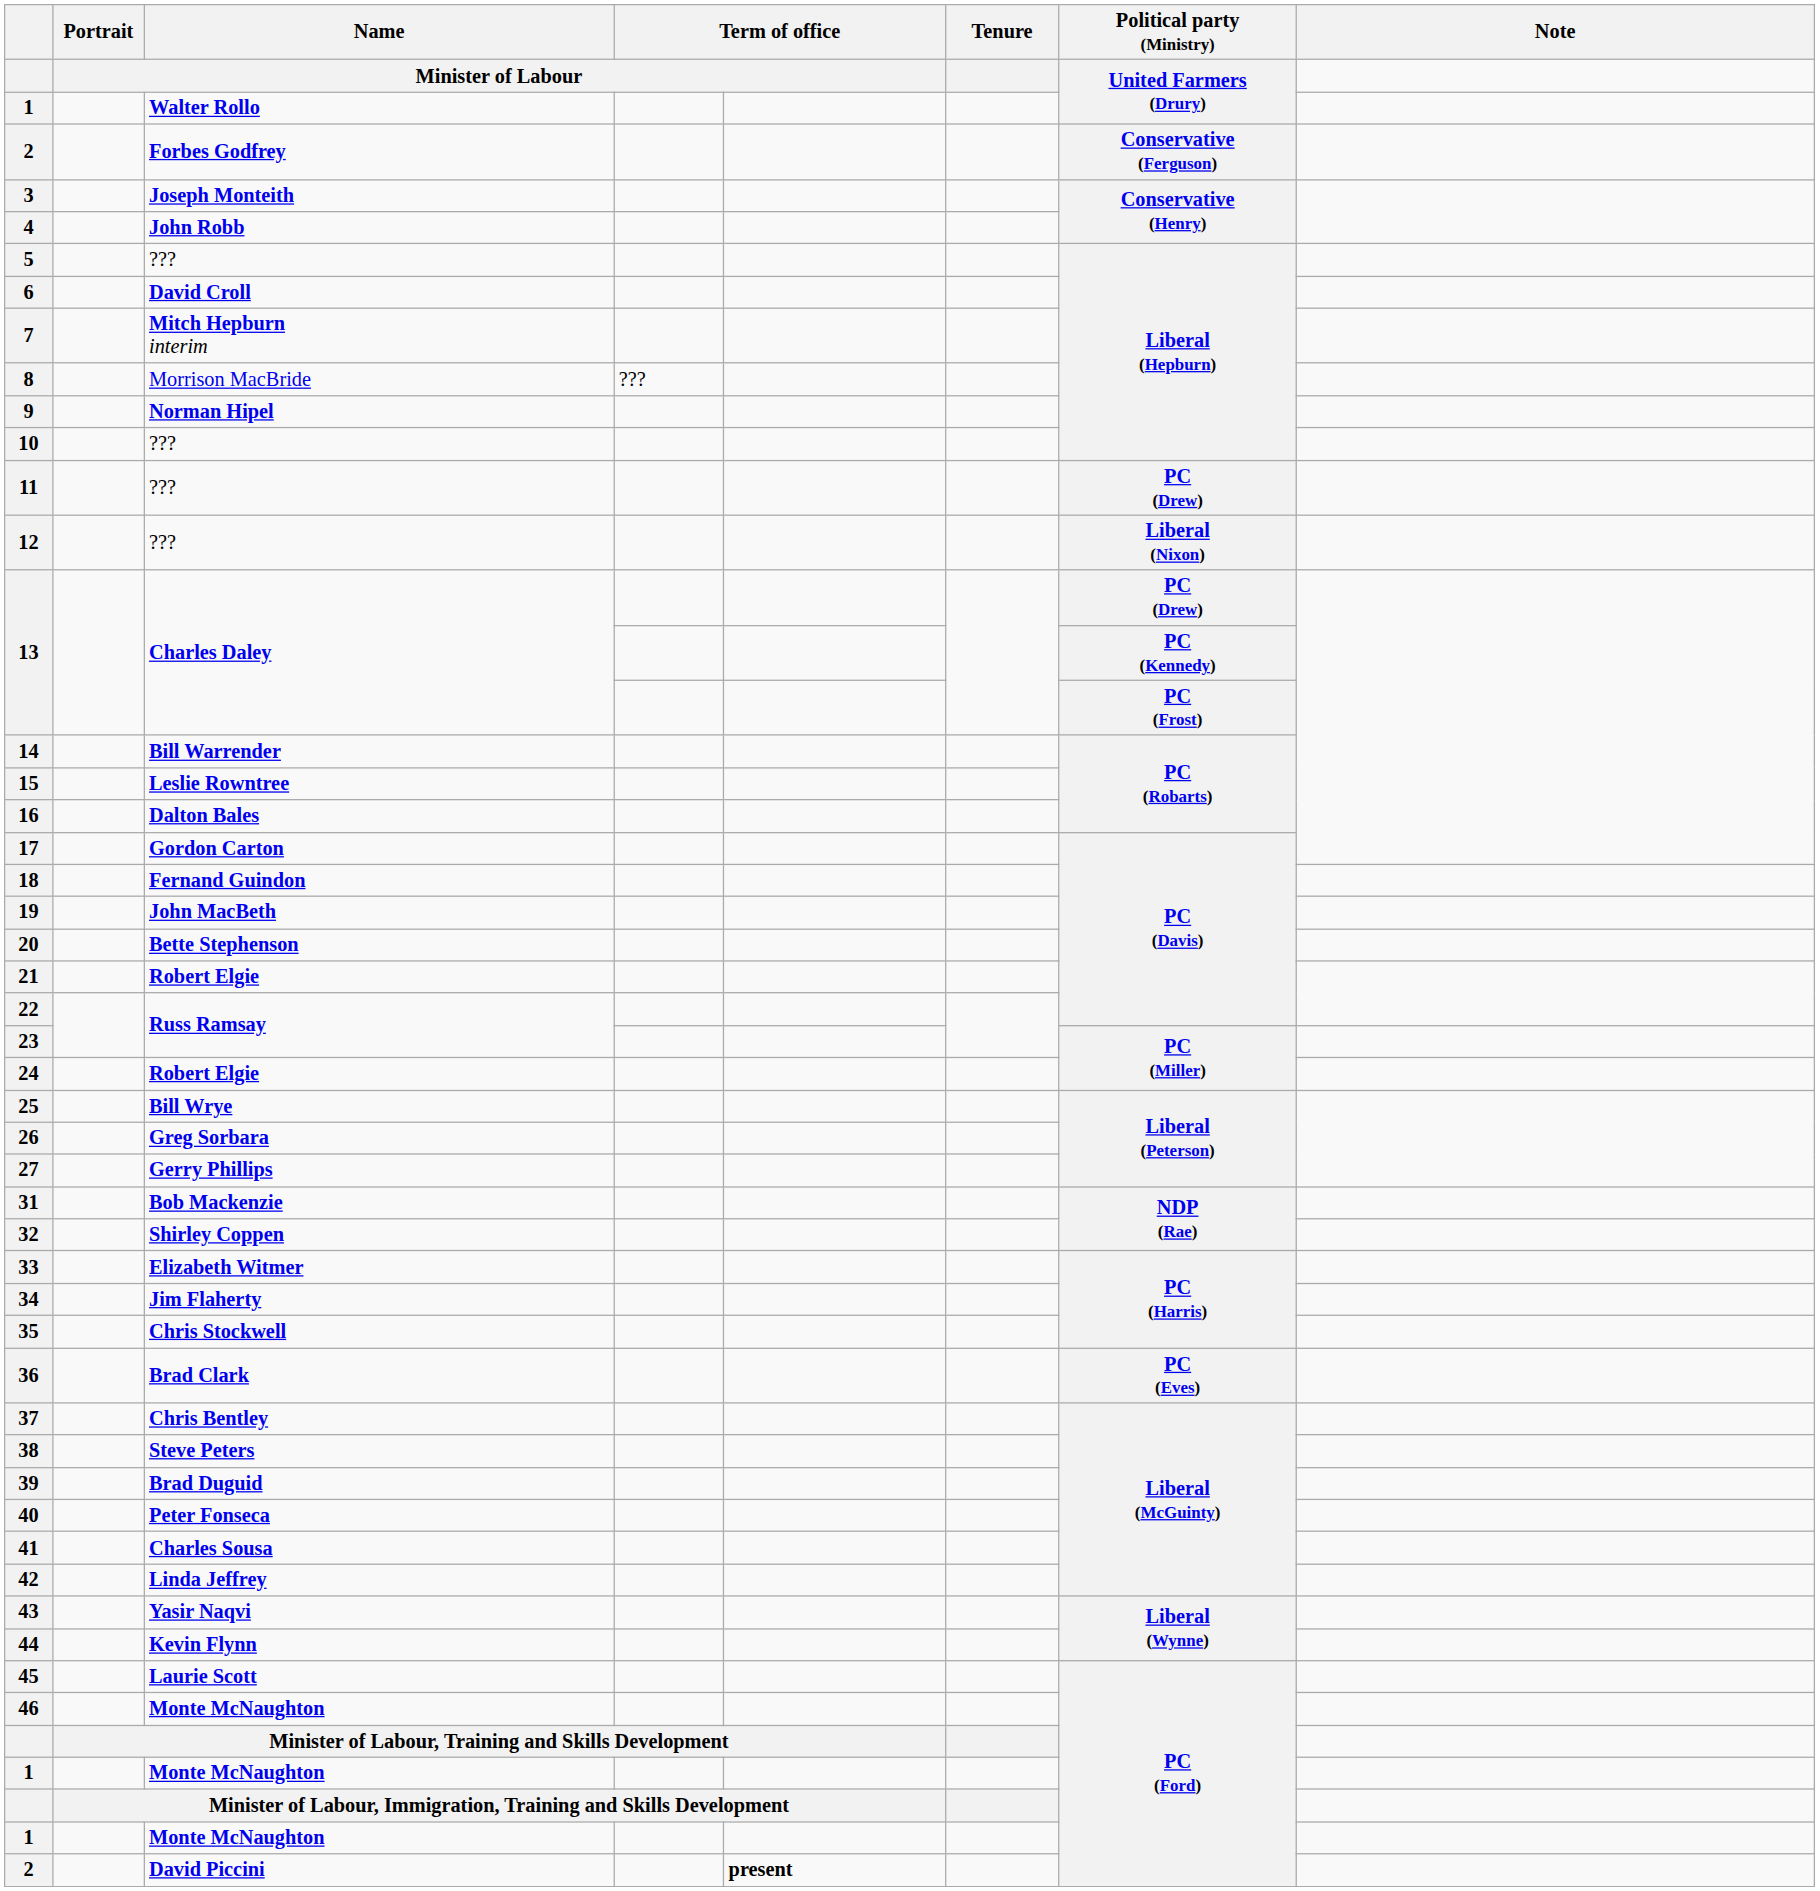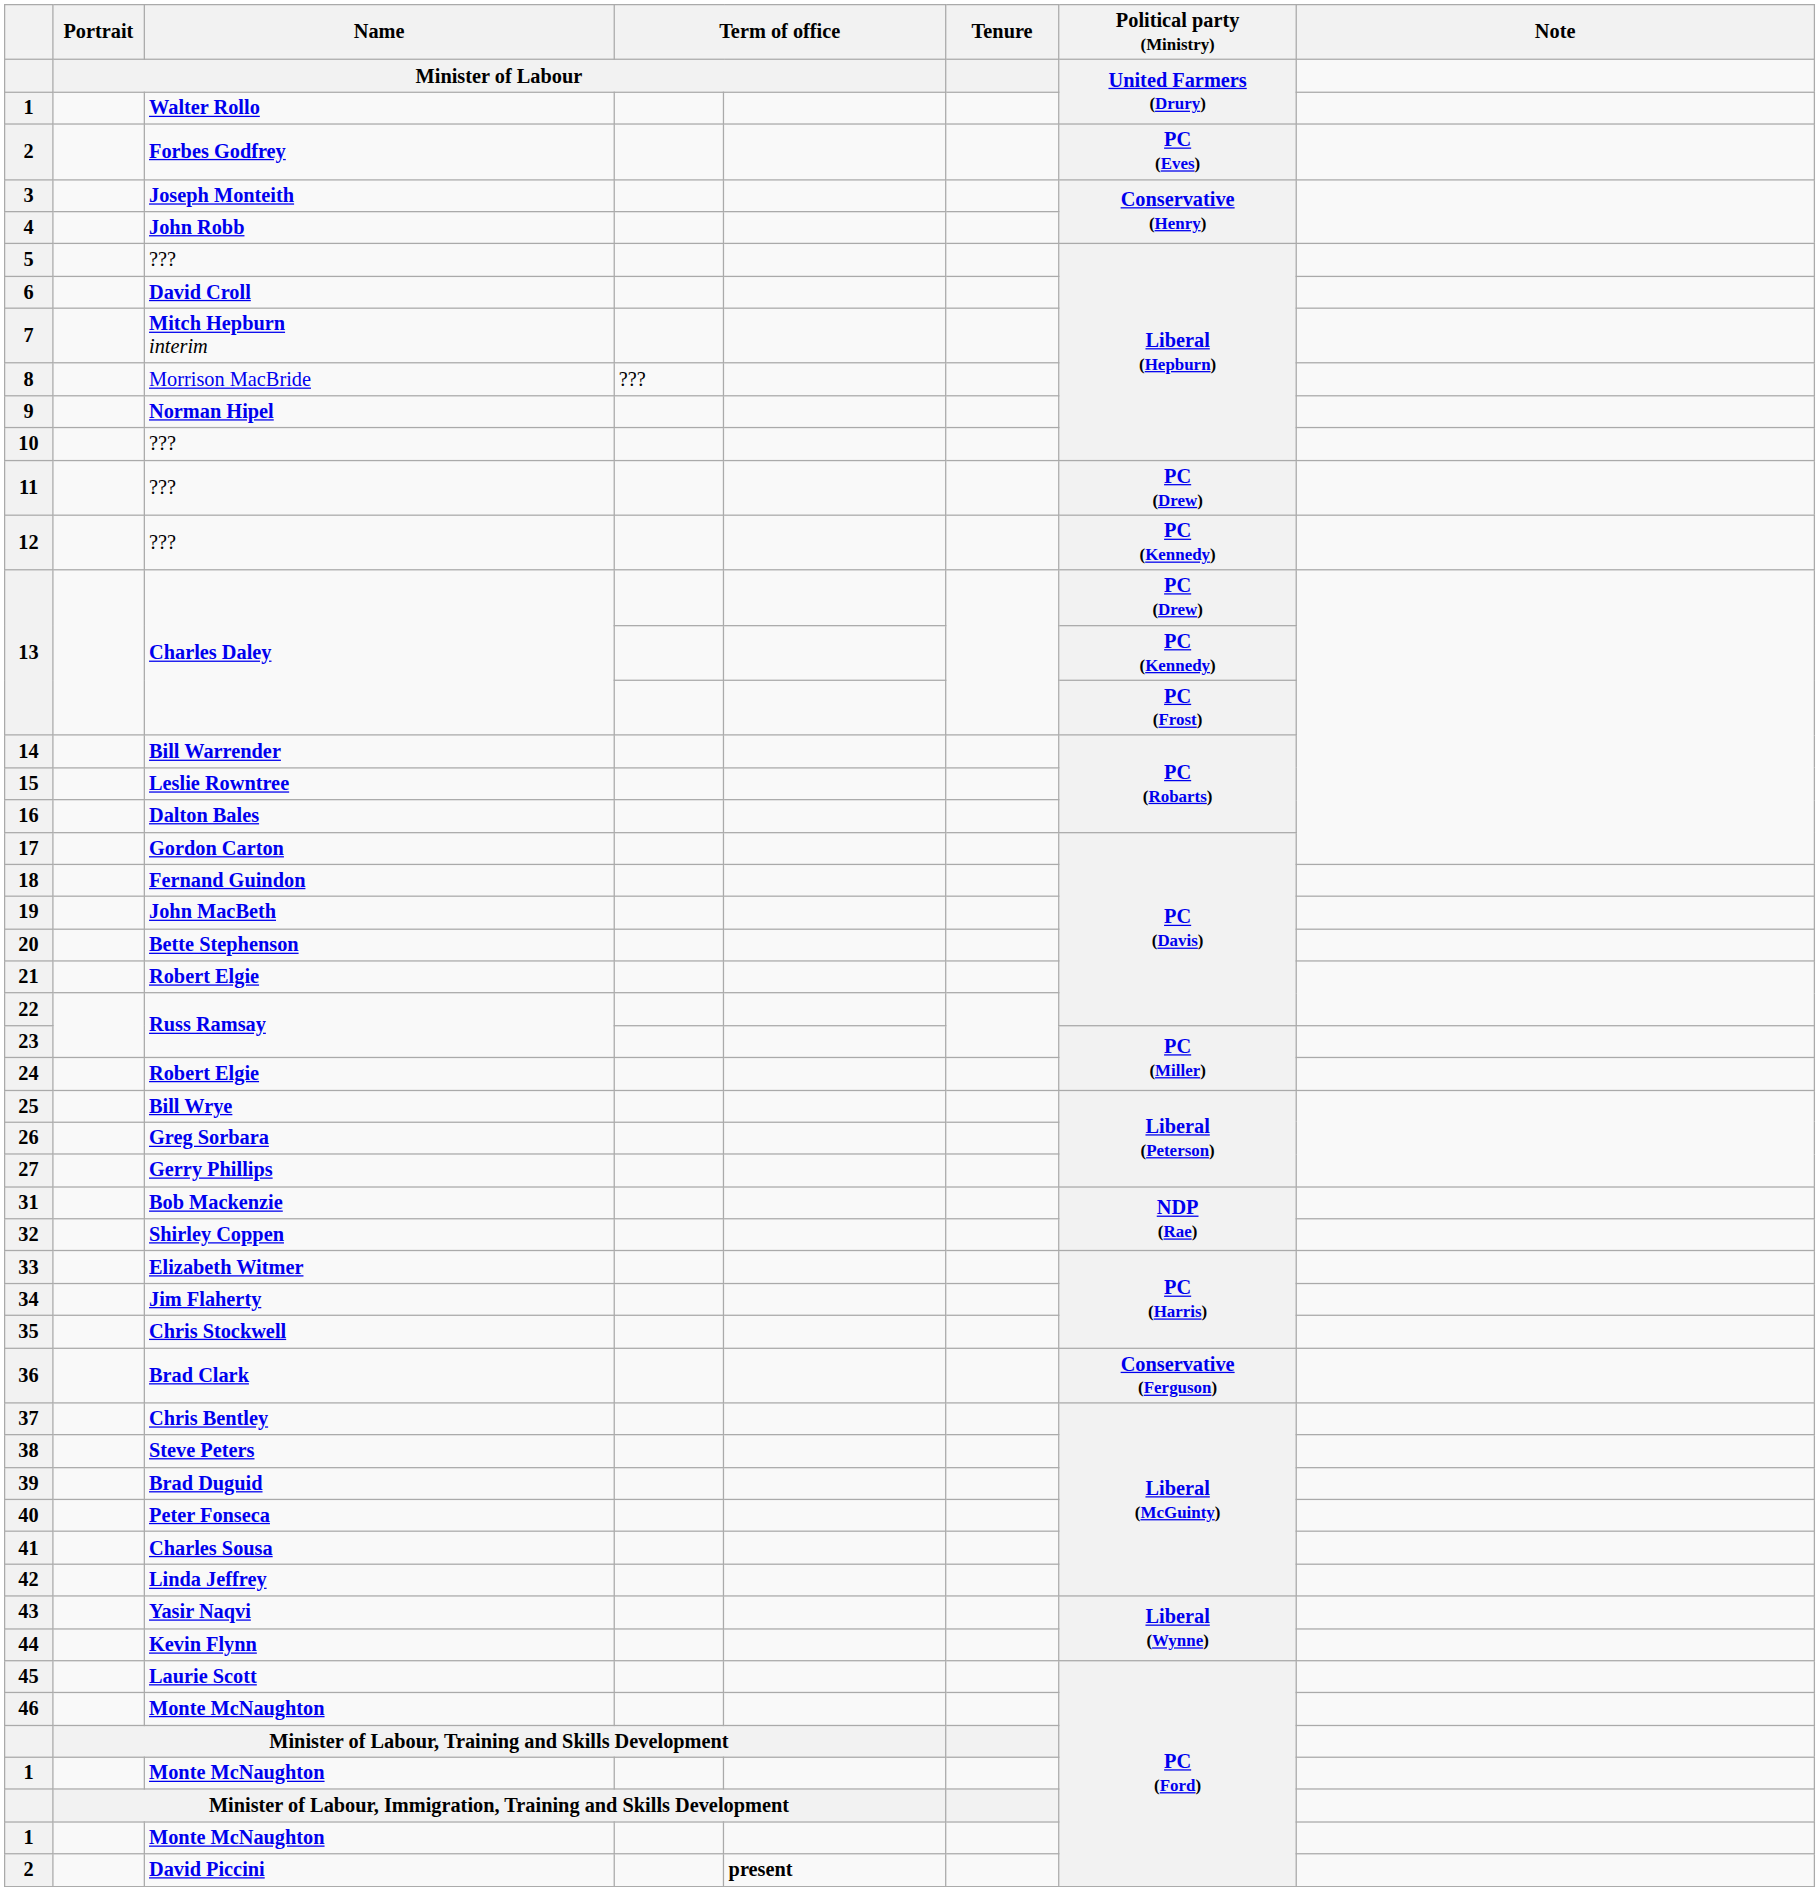(1178, 151) Conservative (Ferguson) -> (1178, 151) PC (Eves)
(1178, 542) Liberal (Nixon) -> (1178, 542) PC (Kennedy)
(1178, 1375) PC (Eves) -> (1178, 1375) Conservative (Ferguson)
